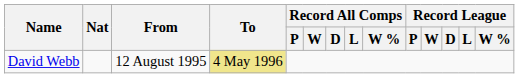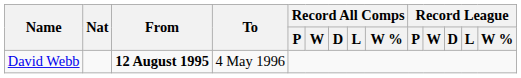(161, 61) normal -> (162, 61) bold
(248, 61) khaki background -> (250, 61) no background
